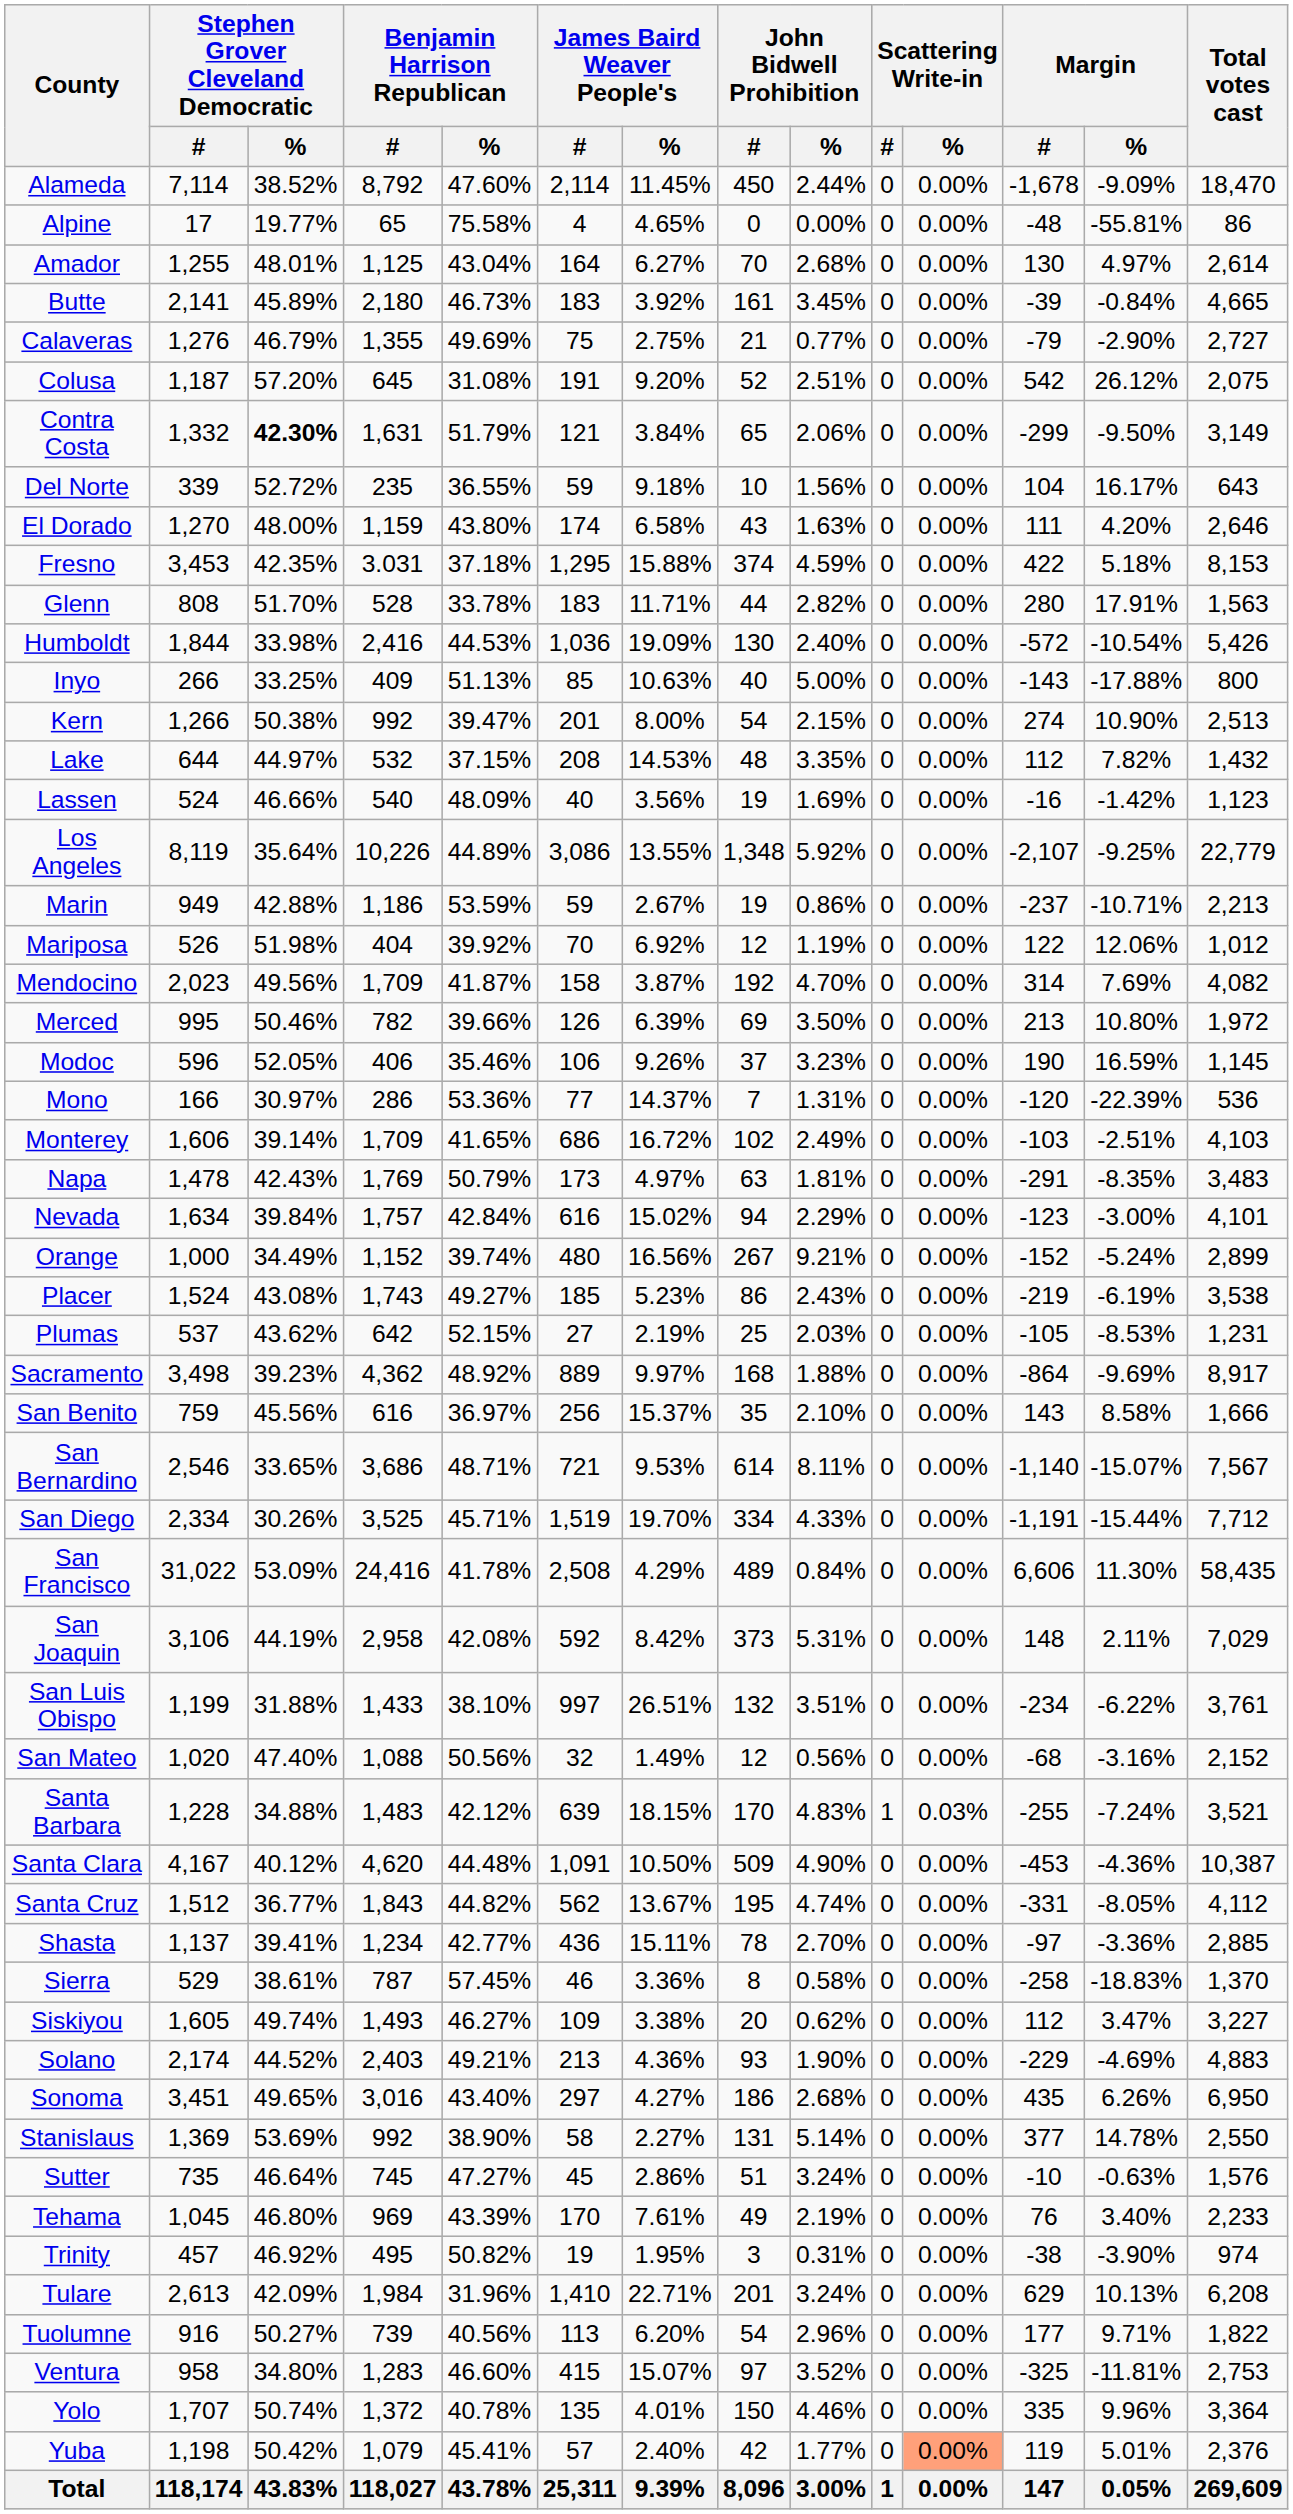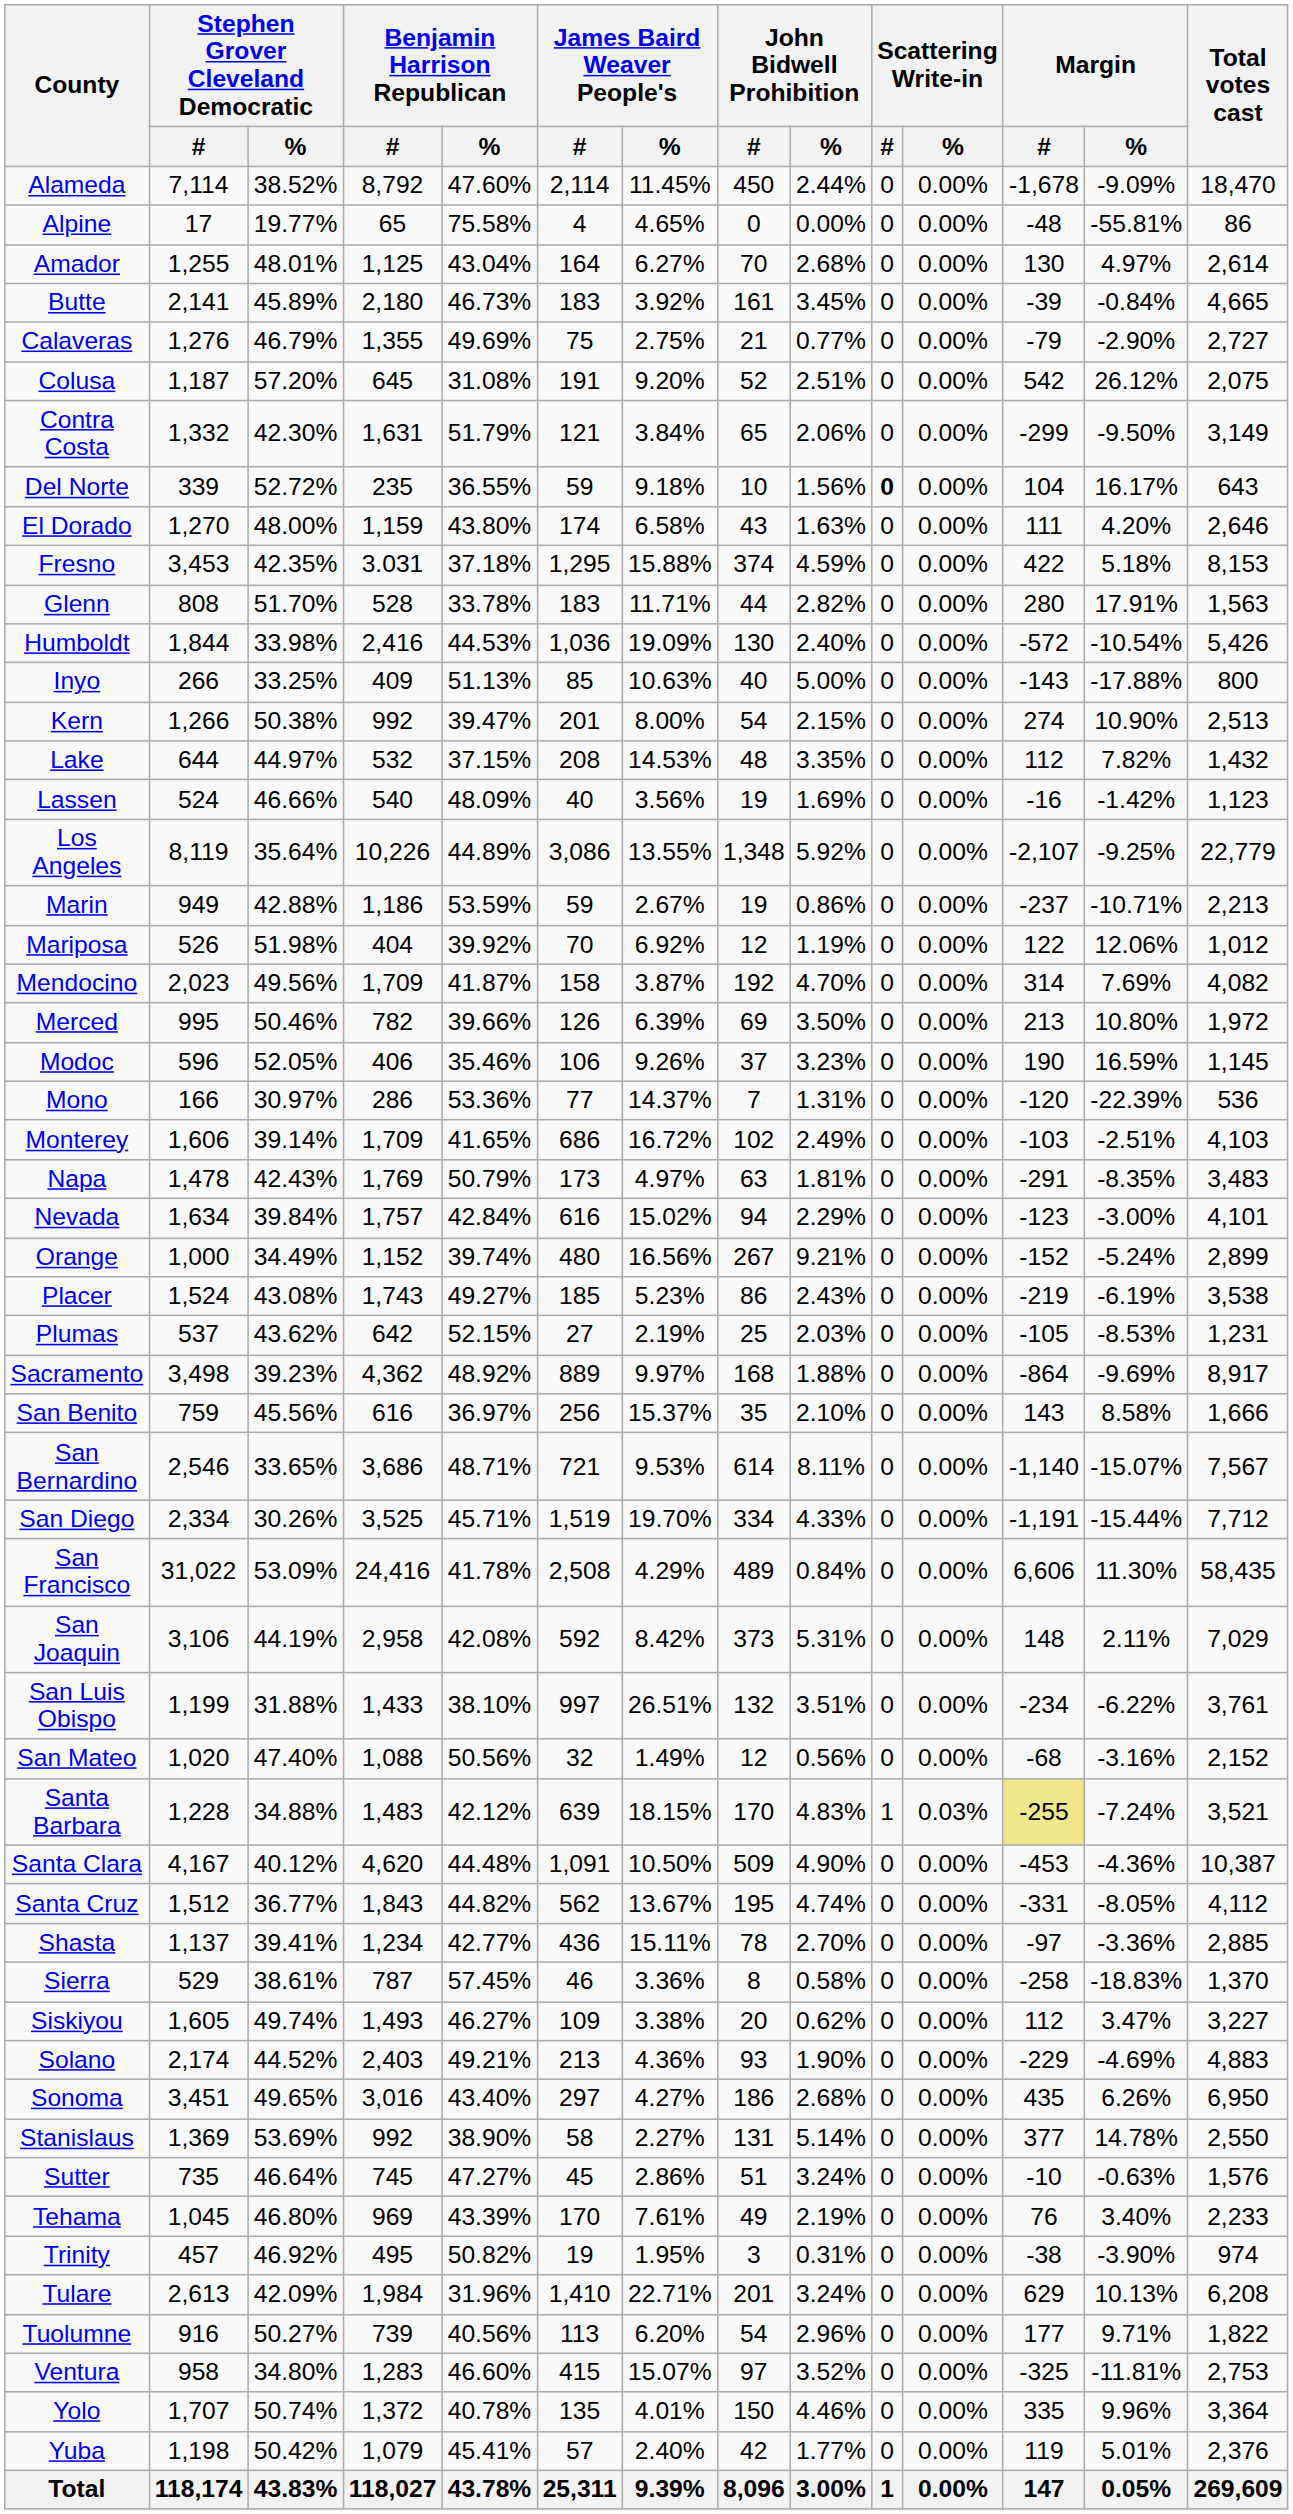(296, 433) bold -> (296, 433) normal
(887, 486) normal -> (887, 486) bold
(1044, 1811) no background -> (1044, 1811) khaki background
(953, 2450) lightsalmon background -> (953, 2450) no background
